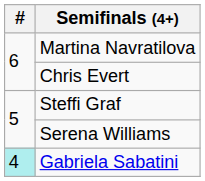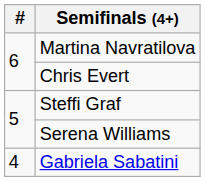(14, 162) paleturquoise background -> (14, 162) no background
